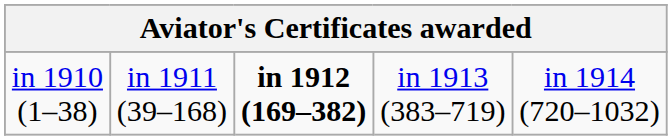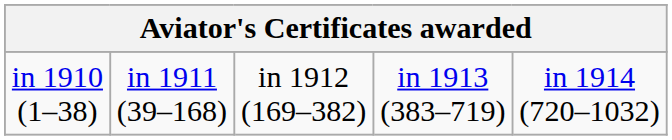(304, 92) bold -> (304, 92) normal
